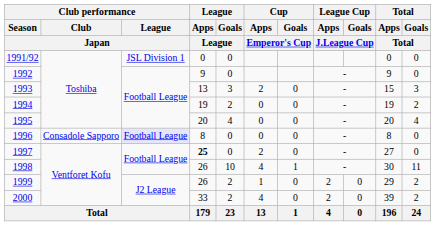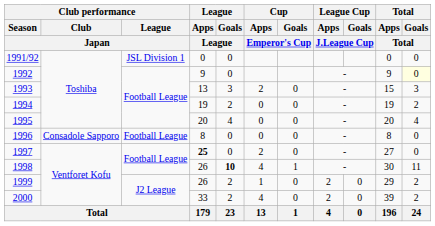(416, 74) no background -> (416, 74) lightyellow background
(156, 136) lavender background -> (156, 136) no background
(230, 167) normal -> (230, 167) bold
